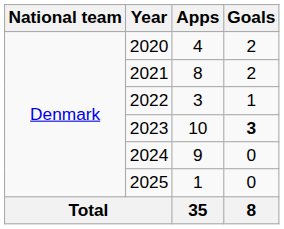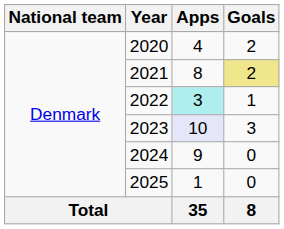(251, 73) no background -> (251, 73) khaki background
(198, 100) no background -> (198, 100) paleturquoise background
(198, 127) no background -> (198, 127) lavender background
(251, 127) bold -> (251, 127) normal
